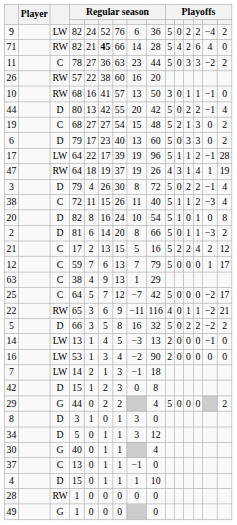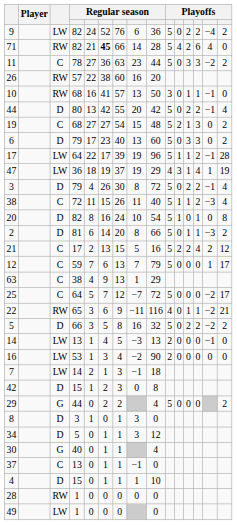(60, 171) RW -> (60, 171) LW
(77, 171) 64 -> (77, 171) 36
(156, 171) 26 -> (156, 171) 29
(156, 295) 42 -> (156, 295) 72
(60, 512) G -> (60, 512) LW
